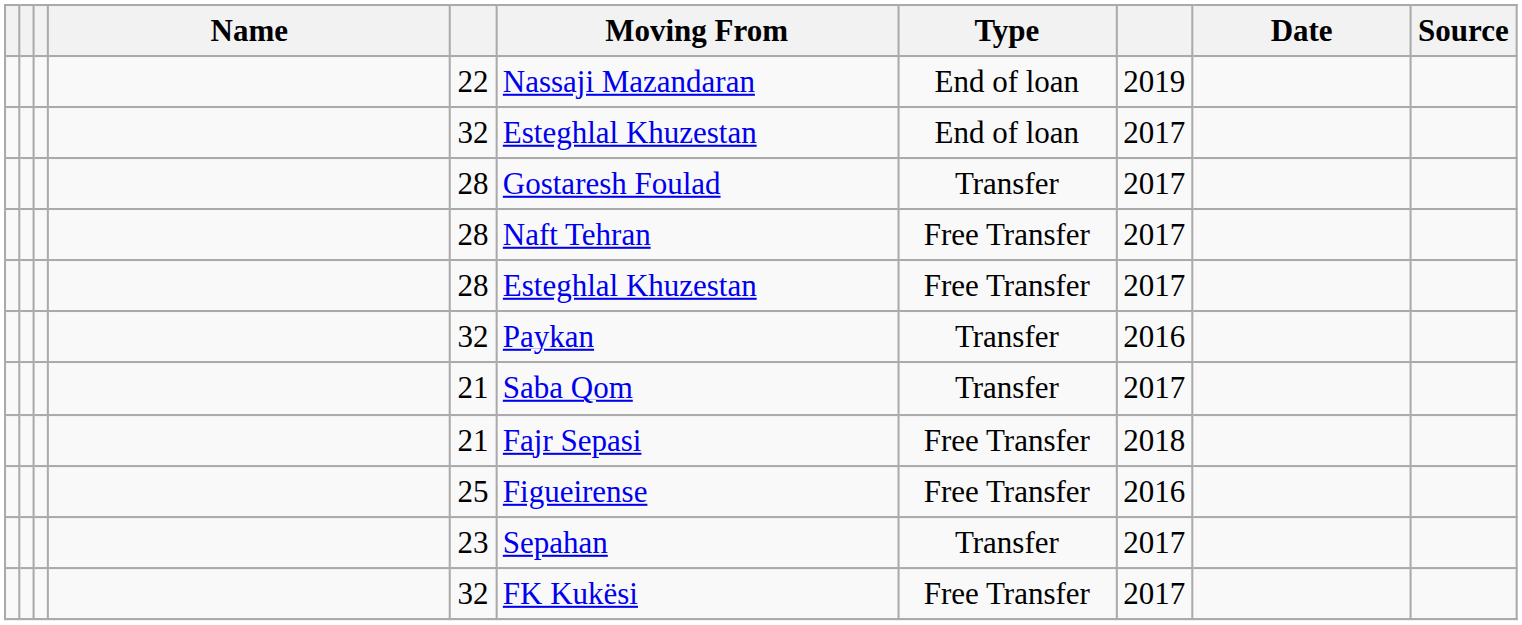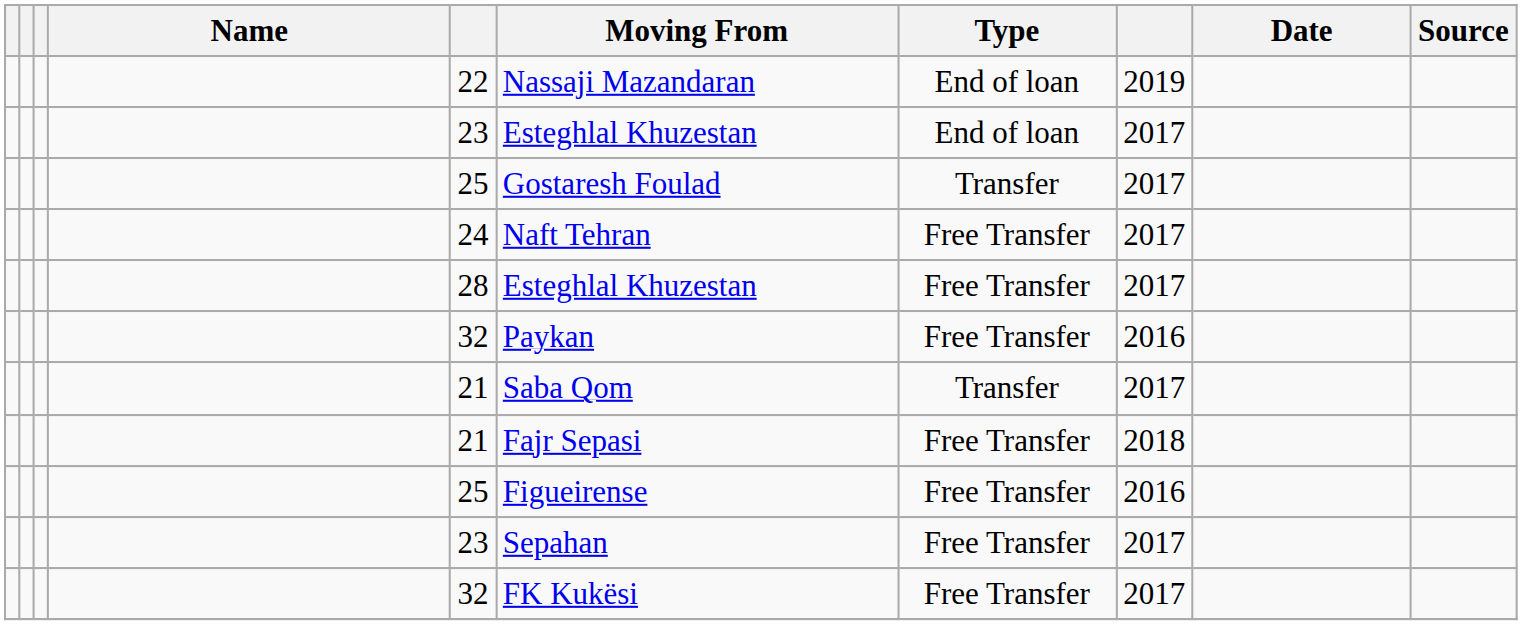(473, 132) 32 -> (473, 132) 23
(473, 183) 28 -> (473, 183) 25
(473, 234) 28 -> (473, 234) 24
(1007, 337) Transfer -> (1007, 337) Free Transfer
(1007, 541) Transfer -> (1007, 541) Free Transfer
